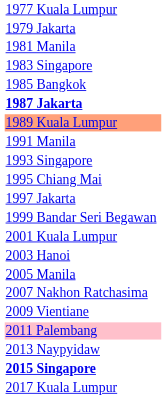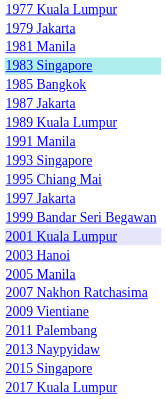(49, 66) no background -> (49, 66) paleturquoise background
(44, 103) bold -> (41, 103) normal
(61, 122) lightsalmon background -> (61, 122) no background
(61, 236) no background -> (61, 236) lavender background
(51, 331) pink background -> (51, 331) no background
(51, 368) bold -> (49, 368) normal
